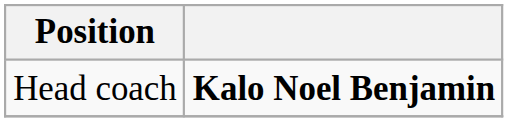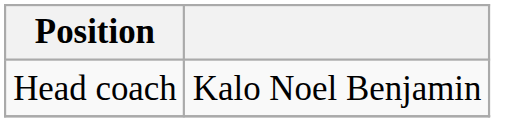(344, 87) bold -> (337, 87) normal
